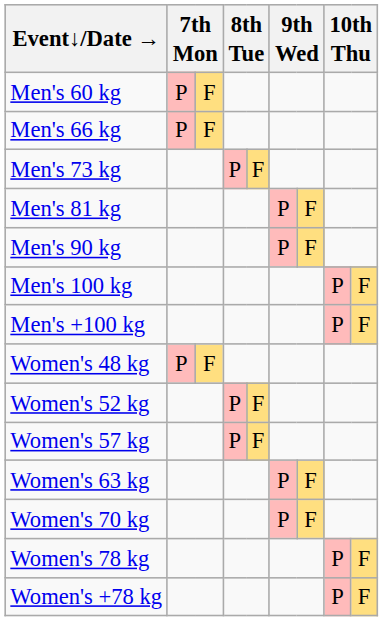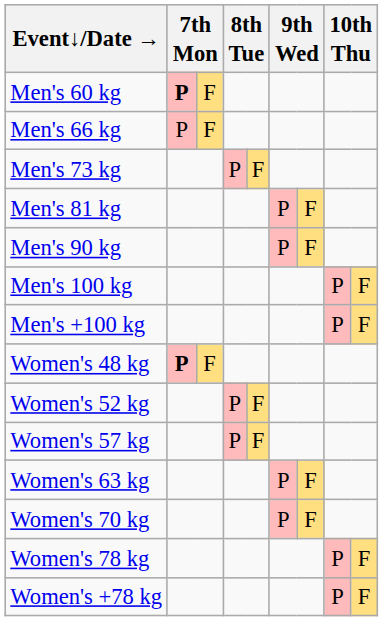(181, 91) normal -> (182, 91) bold
(181, 363) normal -> (182, 363) bold
